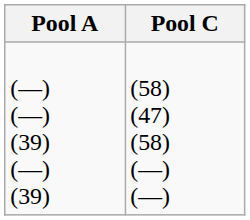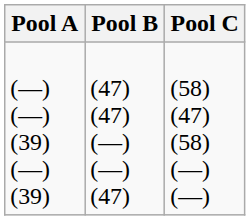+ column: (125, 23)
